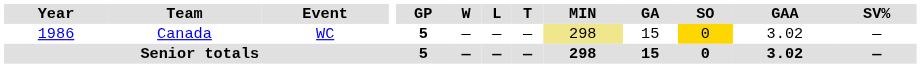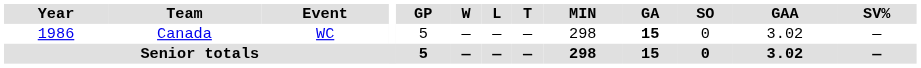(423, 34) bold -> (423, 34) normal
(583, 34) khaki background -> (583, 34) no background
(650, 34) normal -> (650, 34) bold
(705, 34) gold background -> (705, 34) no background
